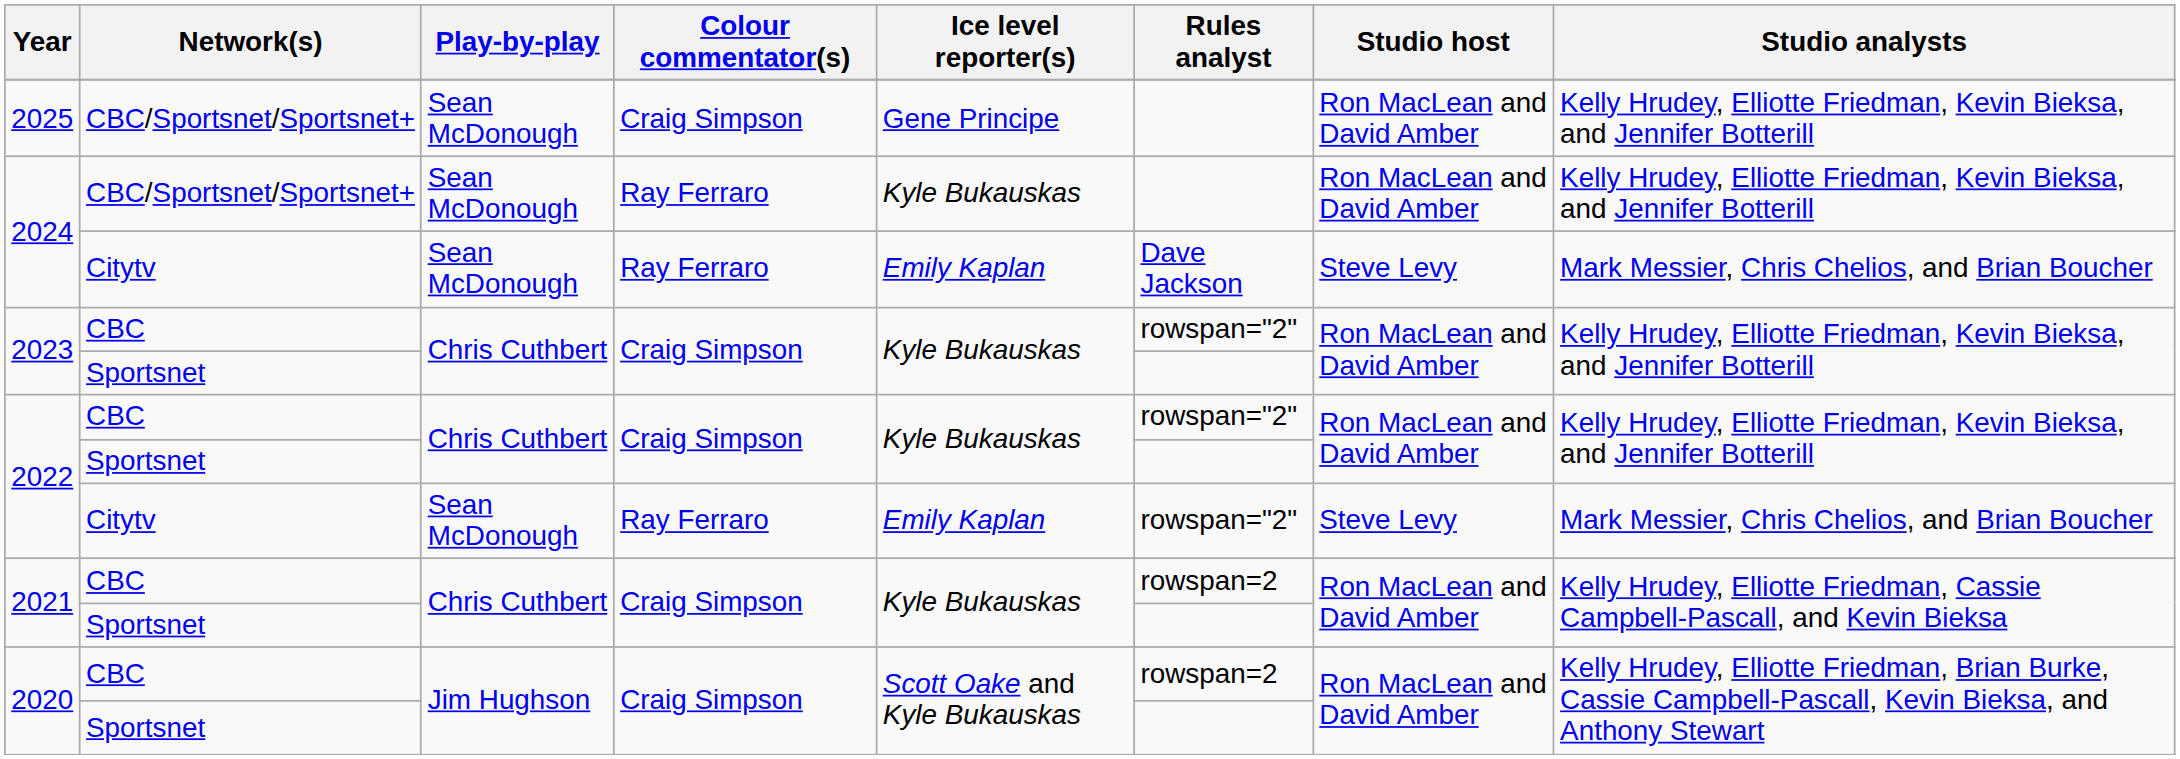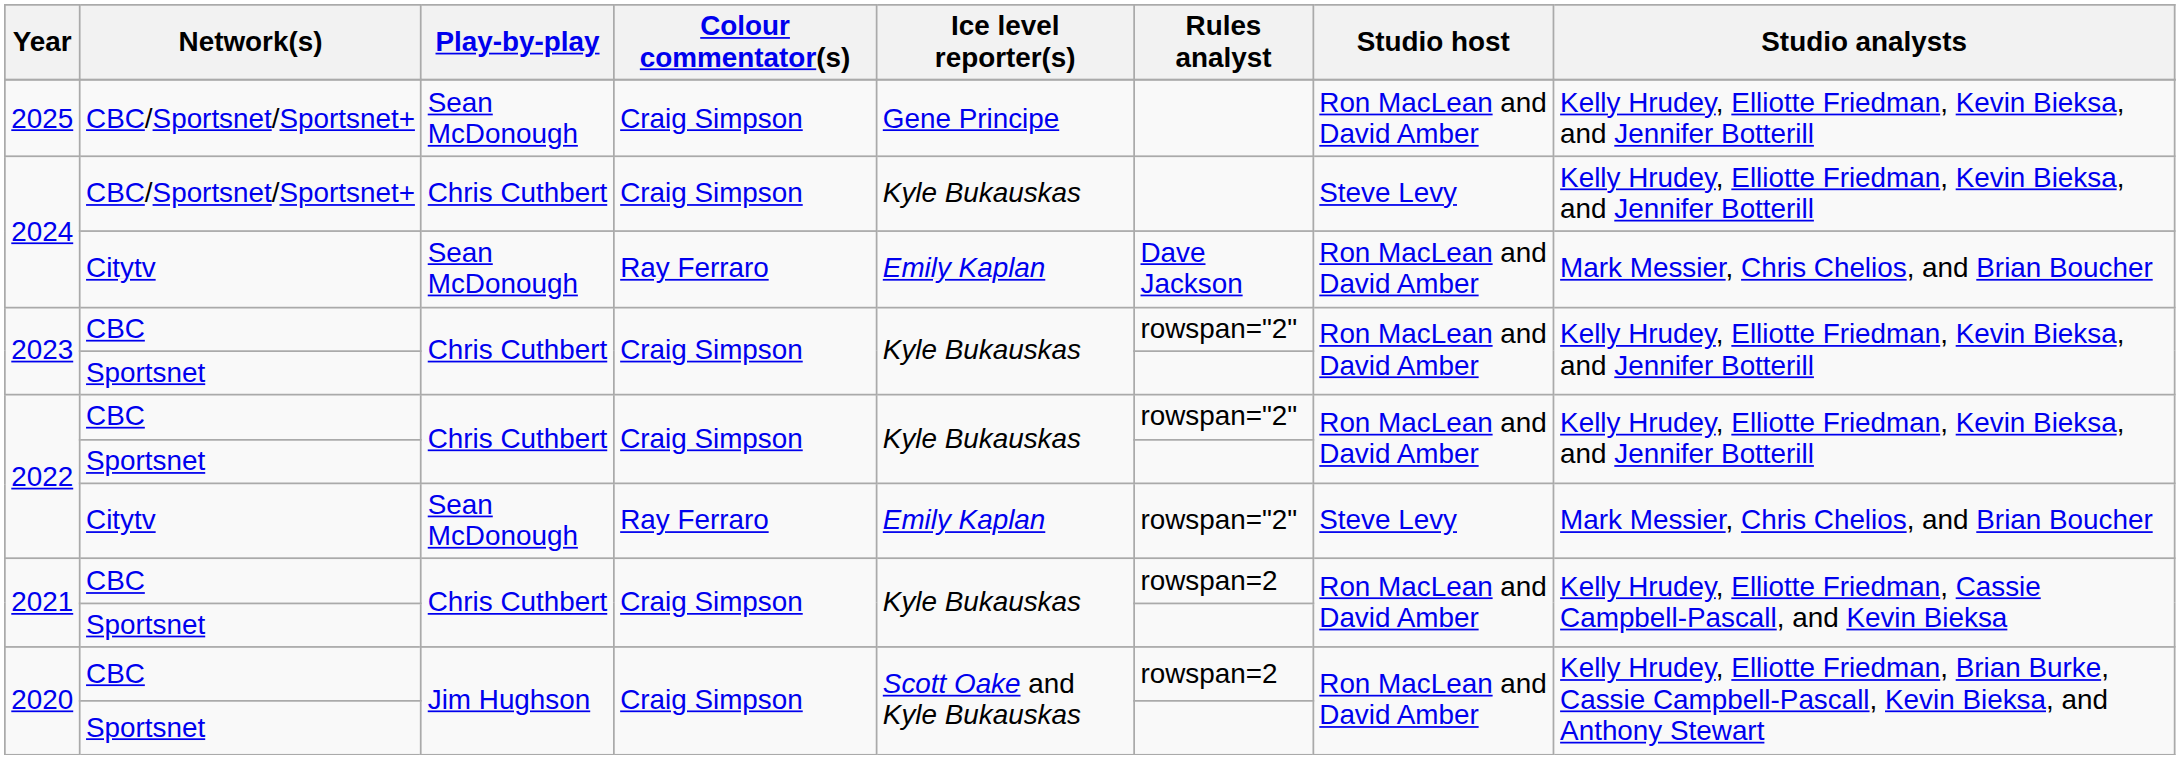(503, 193) Sean McDonough -> (517, 193) Chris Cuthbert
(694, 193) Ray Ferraro -> (711, 193) Craig Simpson
(1433, 193) Ron MacLean and David Amber -> (1388, 193) Steve Levy
(1388, 268) Steve Levy -> (1433, 268) Ron MacLean and David Amber
